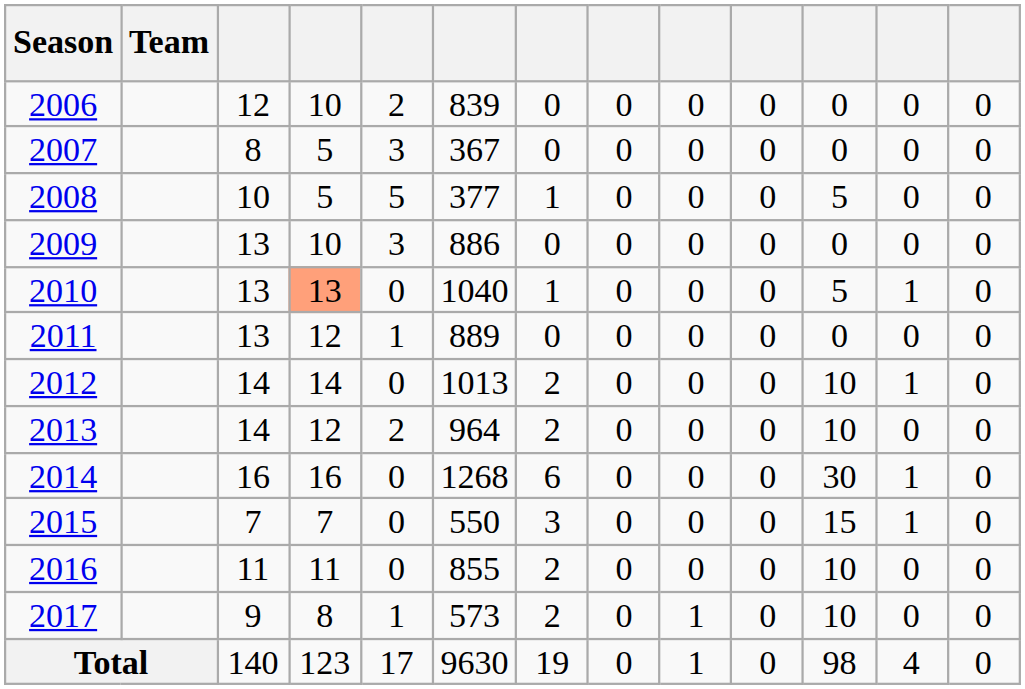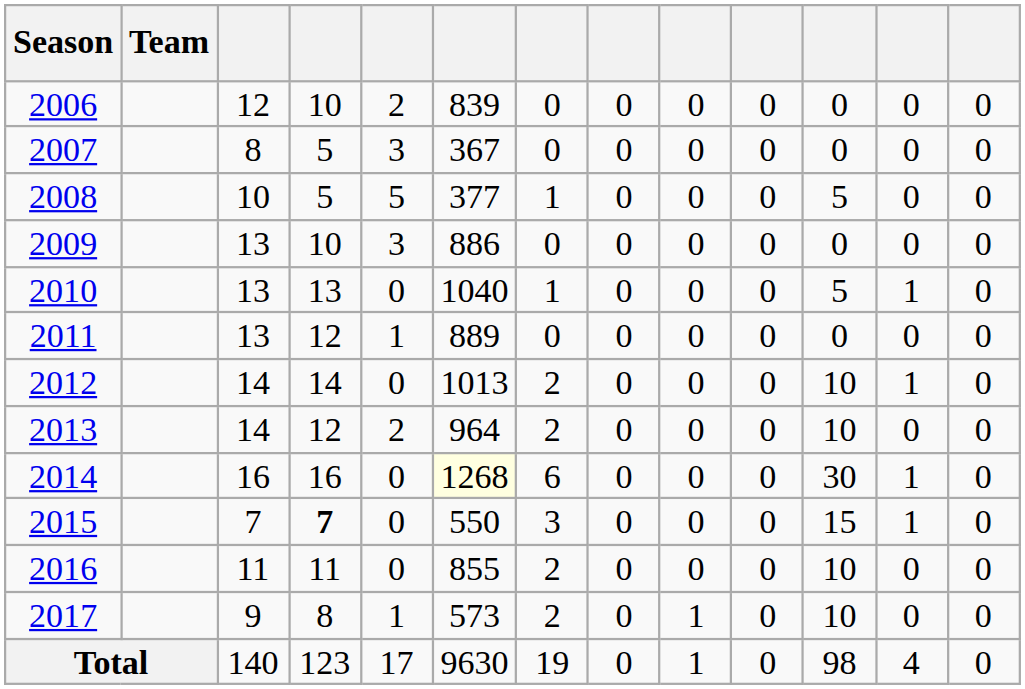(325, 289) lightsalmon background -> (325, 289) no background
(474, 475) no background -> (474, 475) lightyellow background
(325, 521) normal -> (325, 521) bold
